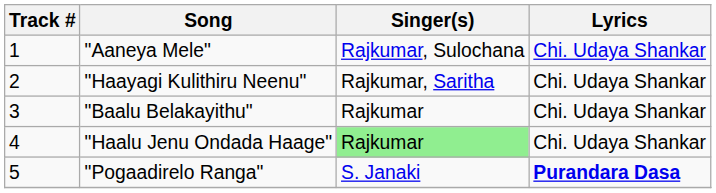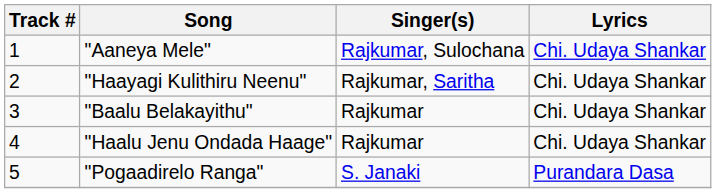(382, 142) lightgreen background -> (382, 142) no background
(607, 173) bold -> (604, 173) normal
